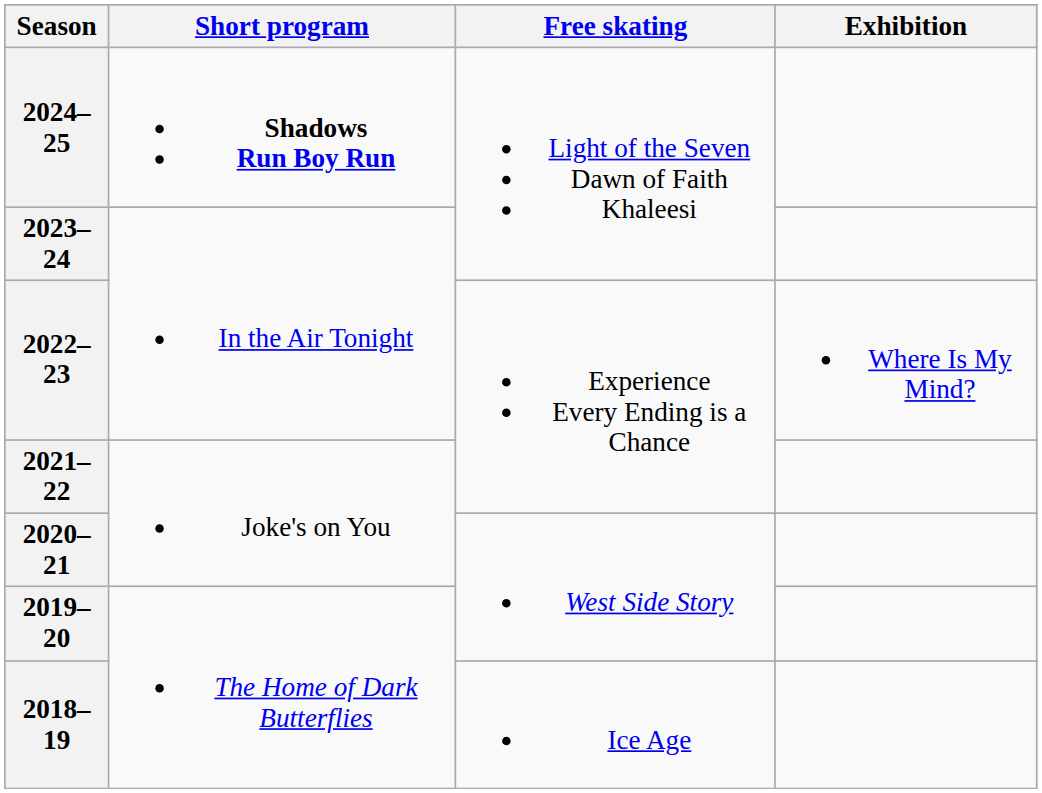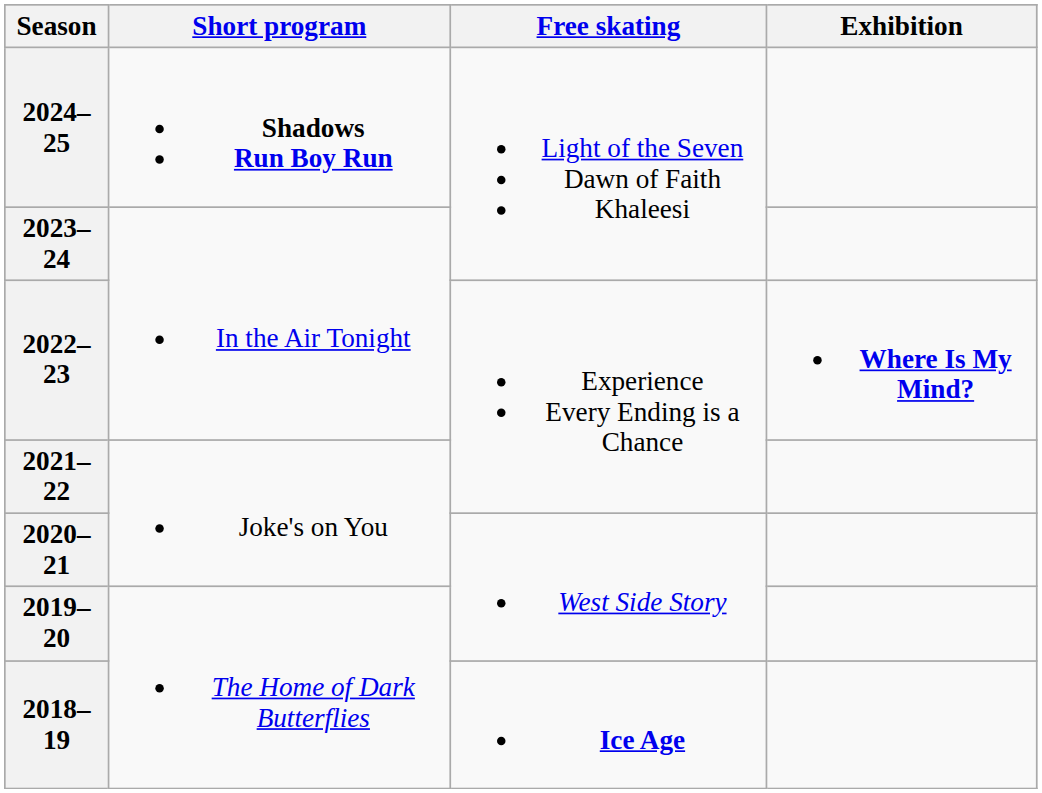(906, 375) normal -> (902, 375) bold
(615, 740) normal -> (608, 740) bold
